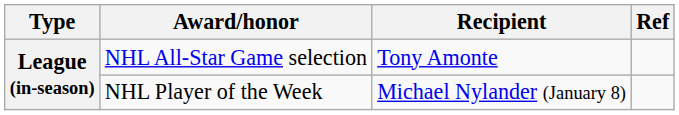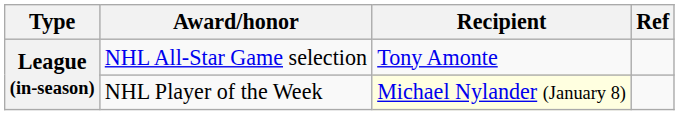(502, 92) no background -> (502, 92) lightyellow background
